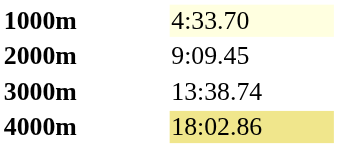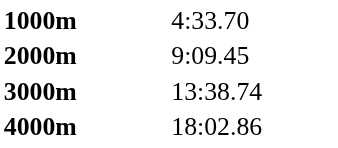(210, 20) lightyellow background -> (210, 20) no background
(217, 126) khaki background -> (217, 126) no background
